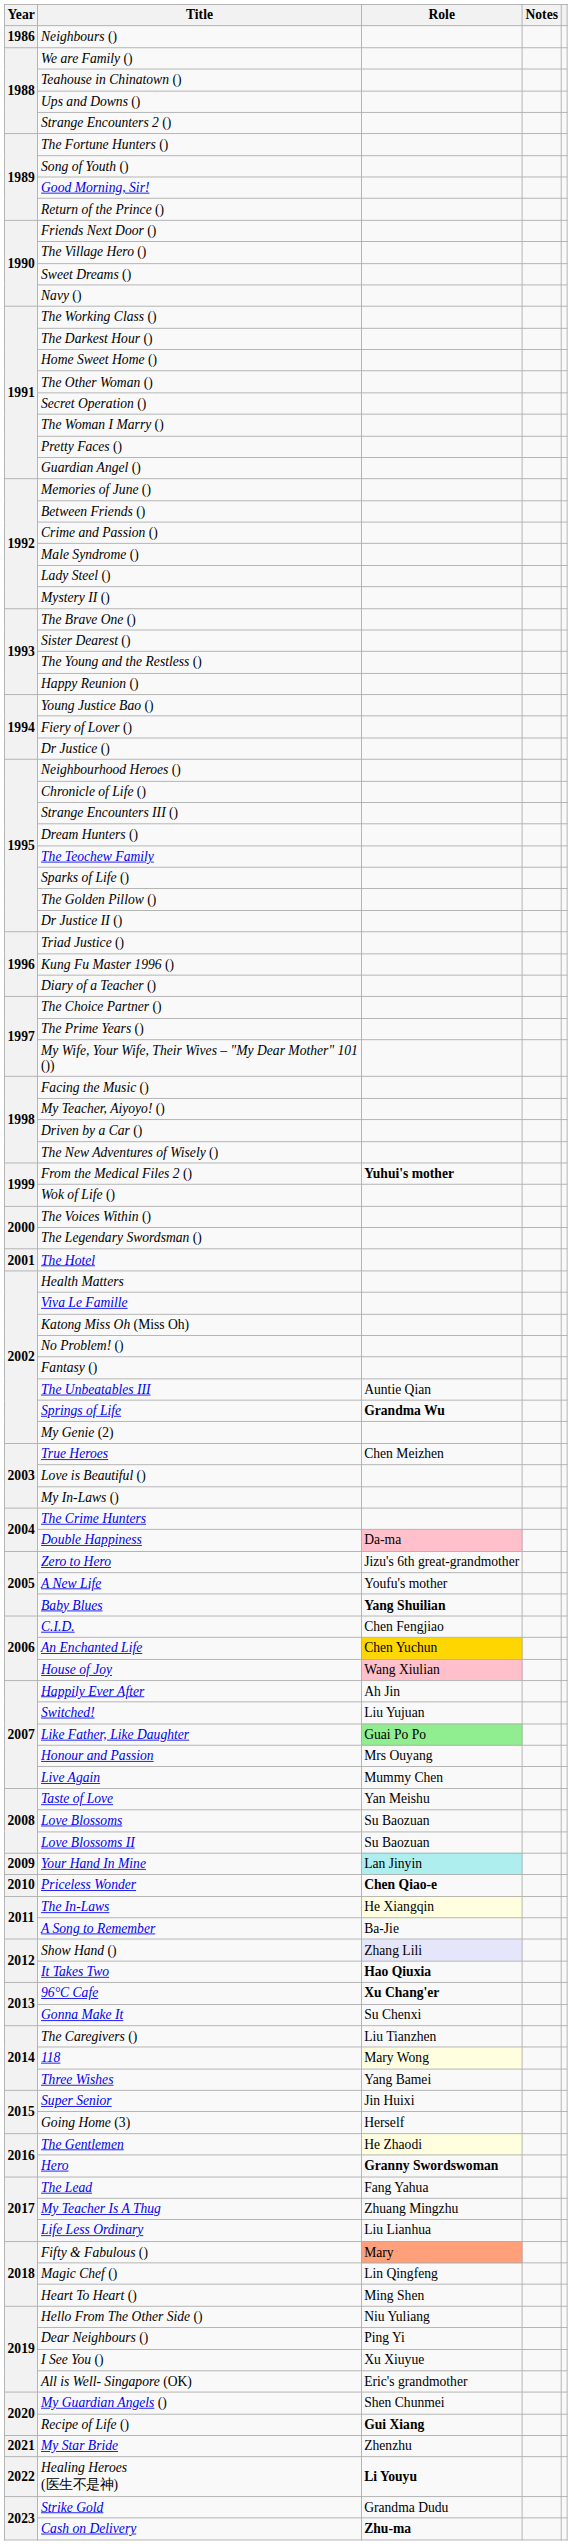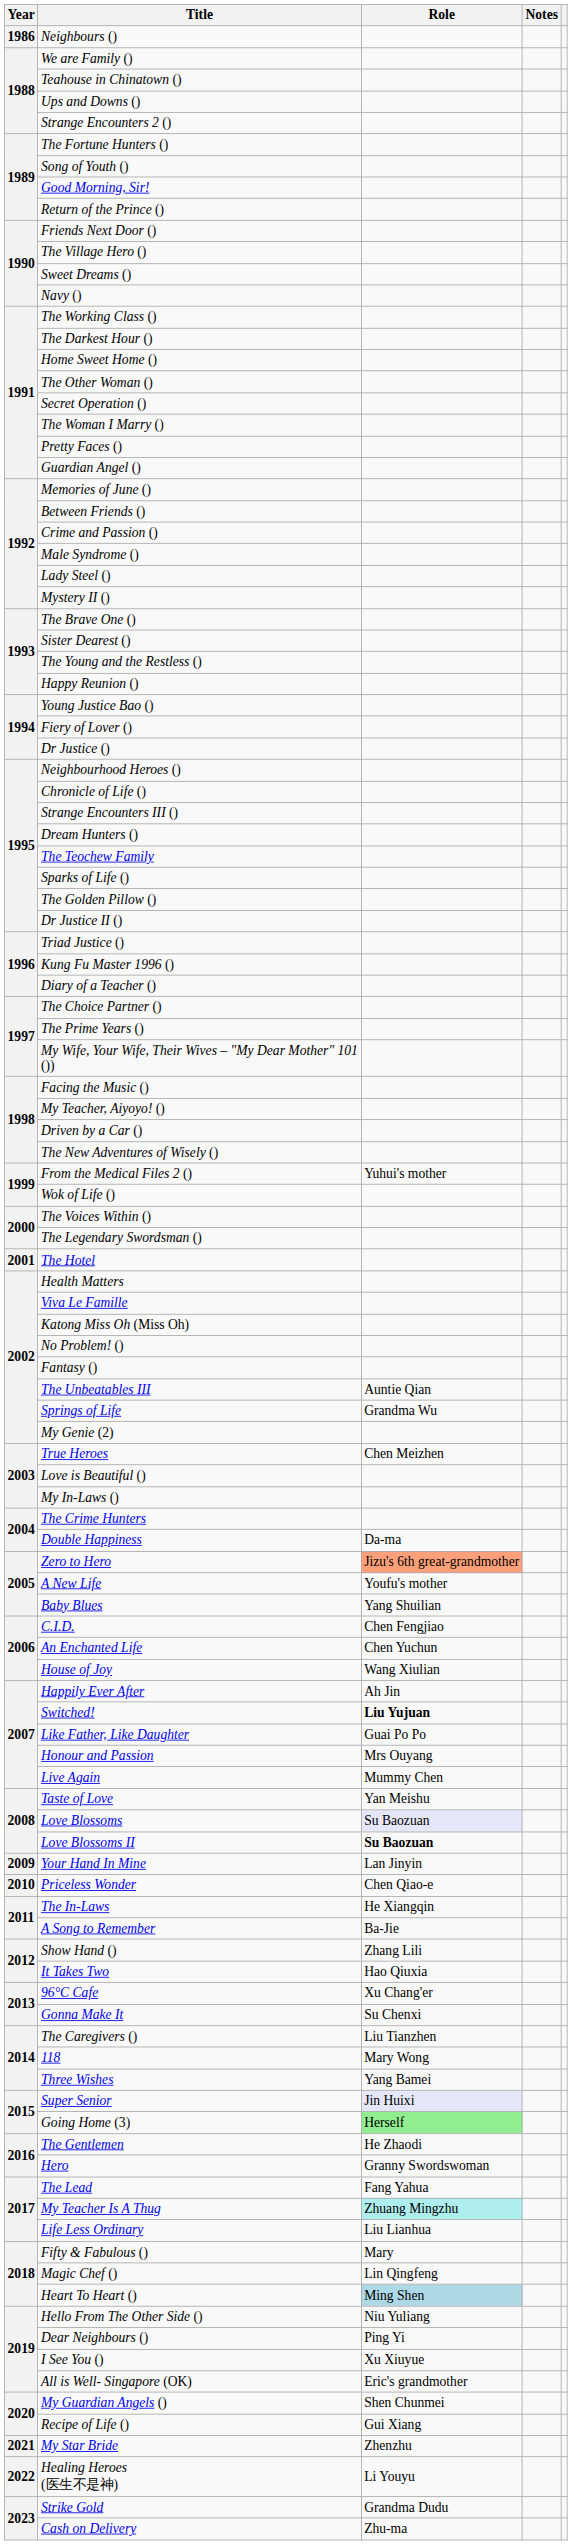(409, 1173) bold -> (405, 1173) normal
(405, 1410) bold -> (401, 1410) normal
(383, 1540) pink background -> (383, 1540) no background
(442, 1561) no background -> (442, 1561) lightsalmon background
(405, 1605) bold -> (403, 1605) normal
(401, 1648) gold background -> (401, 1648) no background
(402, 1669) pink background -> (402, 1669) no background
(394, 1712) normal -> (397, 1712) bold
(395, 1734) lightgreen background -> (395, 1734) no background
(397, 1820) no background -> (397, 1820) lavender background
(397, 1842) normal -> (399, 1842) bold
(393, 1863) paleturquoise background -> (393, 1863) no background
(401, 1885) bold -> (399, 1885) normal
(399, 1907) lightyellow background -> (399, 1907) no background
(393, 1950) lavender background -> (393, 1950) no background
(398, 1971) bold -> (396, 1971) normal
(402, 1993) bold -> (398, 1993) normal
(397, 2058) lightyellow background -> (397, 2058) no background
(389, 2101) no background -> (389, 2101) lavender background
(384, 2122) no background -> (384, 2122) lightgreen background
(393, 2144) lightyellow background -> (393, 2144) no background
(431, 2165) bold -> (427, 2165) normal
(411, 2209) no background -> (411, 2209) paleturquoise background
(379, 2252) lightsalmon background -> (379, 2252) no background
(394, 2295) no background -> (394, 2295) lightblue background
(394, 2424) bold -> (393, 2424) normal
(391, 2476) bold -> (390, 2476) normal
(388, 2528) bold -> (386, 2528) normal
